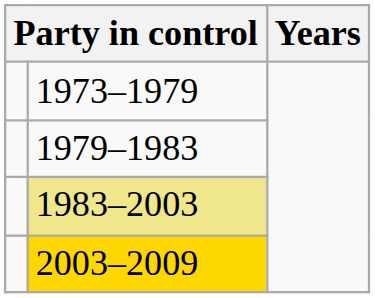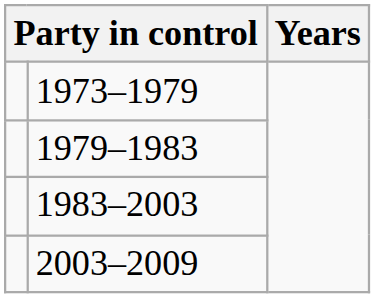(117, 205) khaki background -> (117, 205) no background
(117, 262) gold background -> (117, 262) no background
